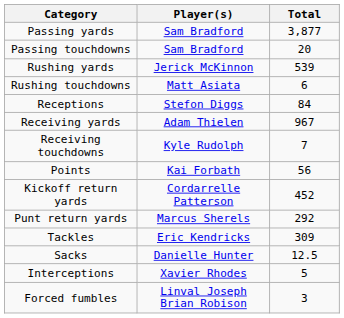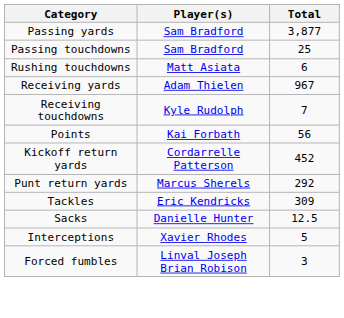(304, 49) 20 -> (304, 49) 25
- row: (71, 67)
- row: (71, 103)
